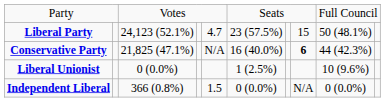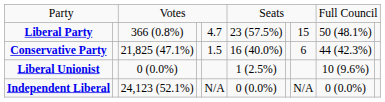(157, 32) 24,123 (52.1%) -> (157, 32) 366 (0.8%)
(215, 50) N/A -> (215, 50) 1.5
(303, 50) bold -> (303, 50) normal
(157, 87) 366 (0.8%) -> (157, 87) 24,123 (52.1%)
(215, 87) 1.5 -> (215, 87) N/A
